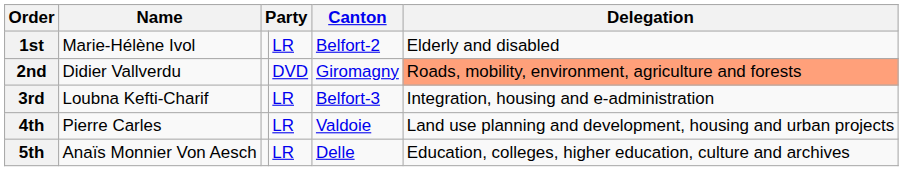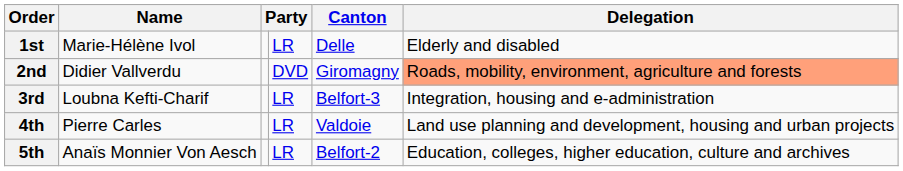(348, 44) Belfort-2 -> (335, 44) Delle
(335, 152) Delle -> (348, 152) Belfort-2
